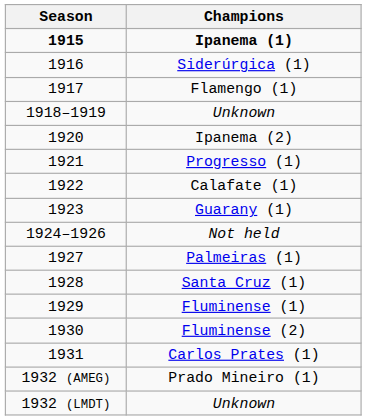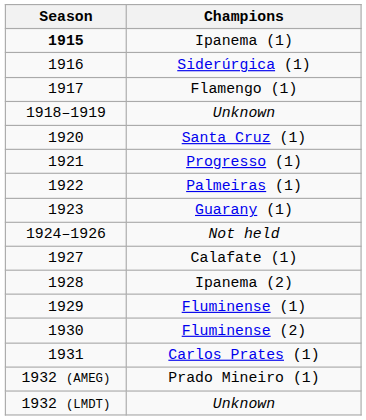(244, 41) bold -> (244, 41) normal
(244, 137) Ipanema (2) -> (244, 137) Santa Cruz (1)
(244, 186) Calafate (1) -> (244, 186) Palmeiras (1)
(244, 258) Palmeiras (1) -> (244, 258) Calafate (1)
(244, 282) Santa Cruz (1) -> (244, 282) Ipanema (2)
